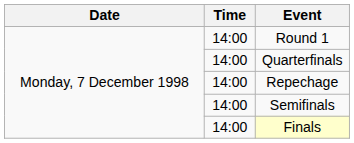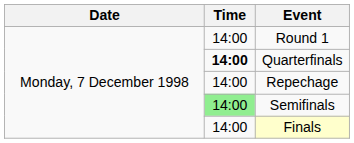(230, 60) normal -> (230, 60) bold
(230, 104) no background -> (230, 104) lightgreen background
